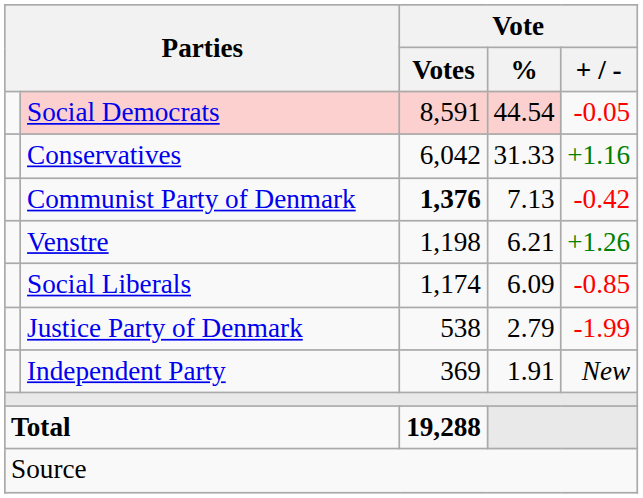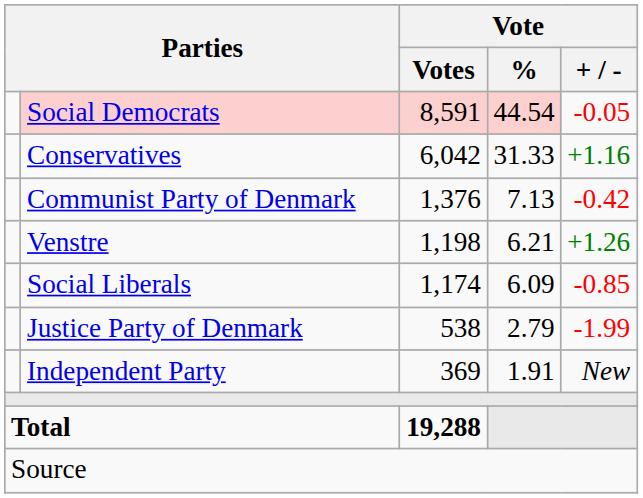(450, 198) bold -> (450, 198) normal
